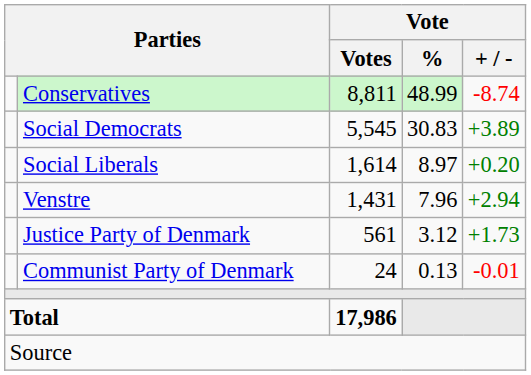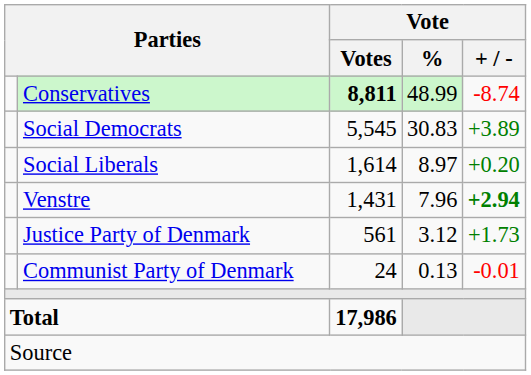(372, 93) normal -> (372, 93) bold
(494, 199) normal -> (494, 199) bold
